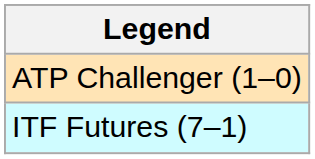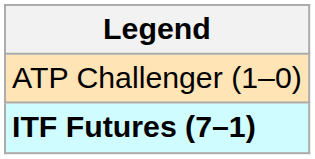(130, 126) normal -> (134, 126) bold
